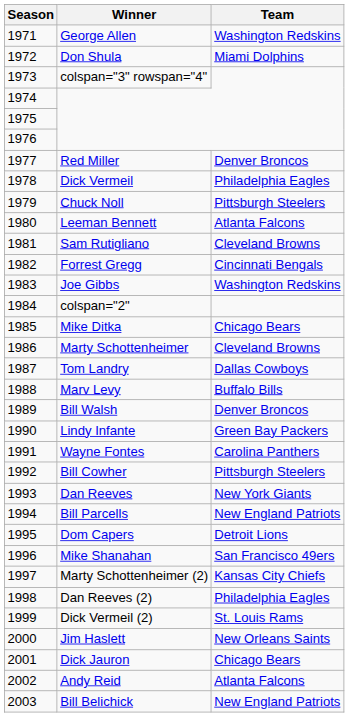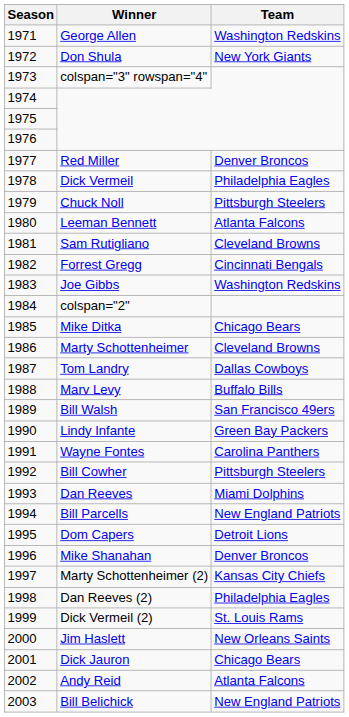(259, 56) Miami Dolphins -> (263, 56) New York Giants
(261, 410) Denver Broncos -> (274, 410) San Francisco 49ers
(263, 493) New York Giants -> (259, 493) Miami Dolphins
(274, 555) San Francisco 49ers -> (261, 555) Denver Broncos
